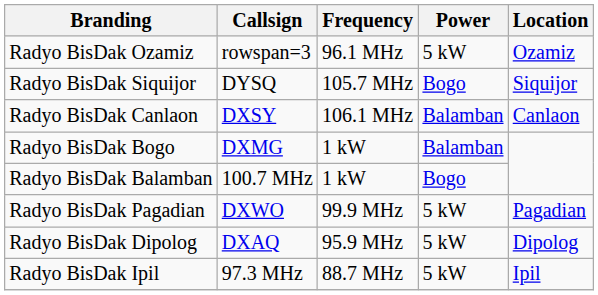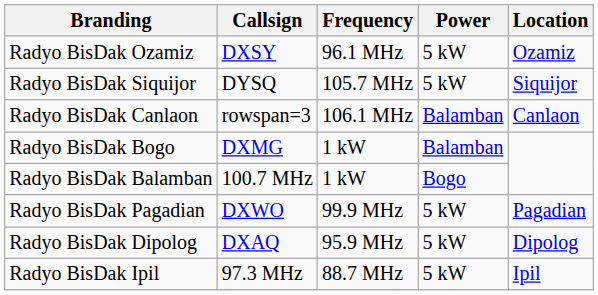(266, 52) rowspan=3 -> (249, 52) DXSY
(444, 83) Bogo -> (444, 83) 5 kW
(249, 115) DXSY -> (266, 115) rowspan=3
